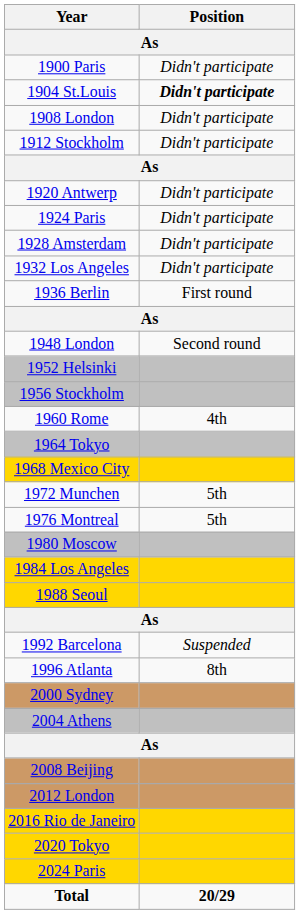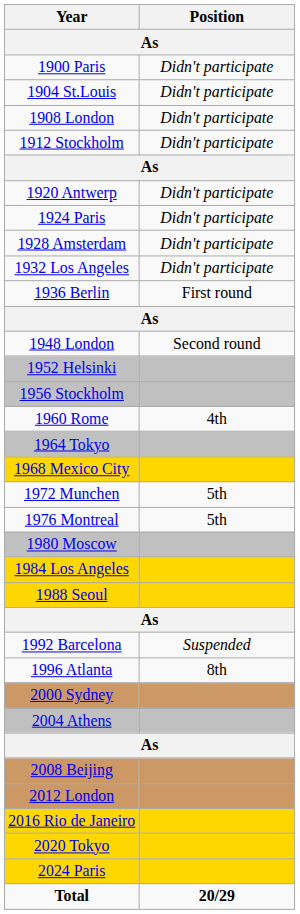(217, 92) bold -> (217, 92) normal
